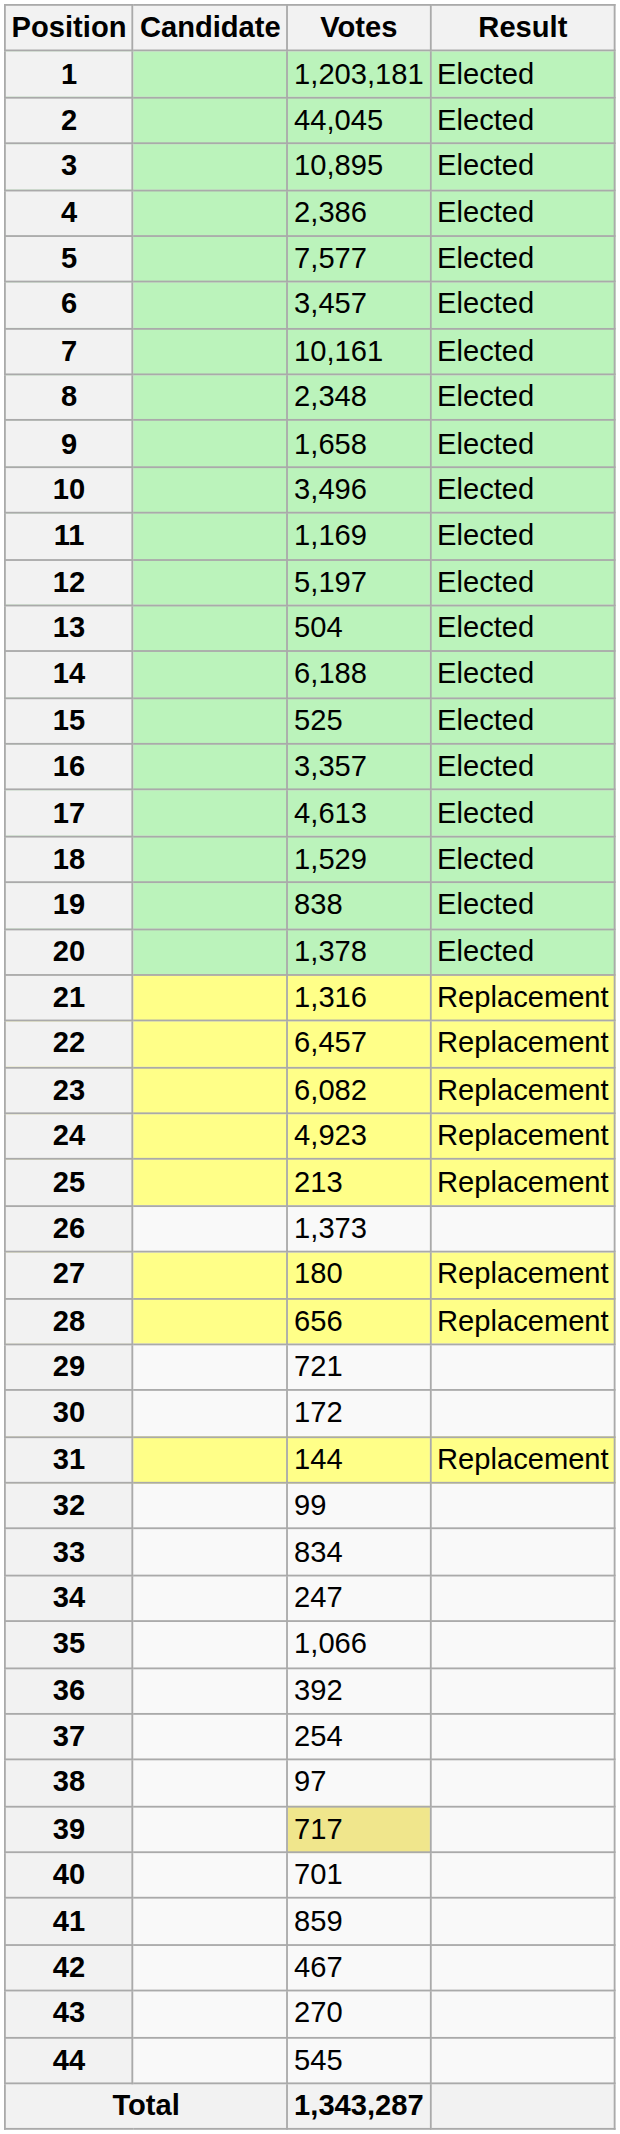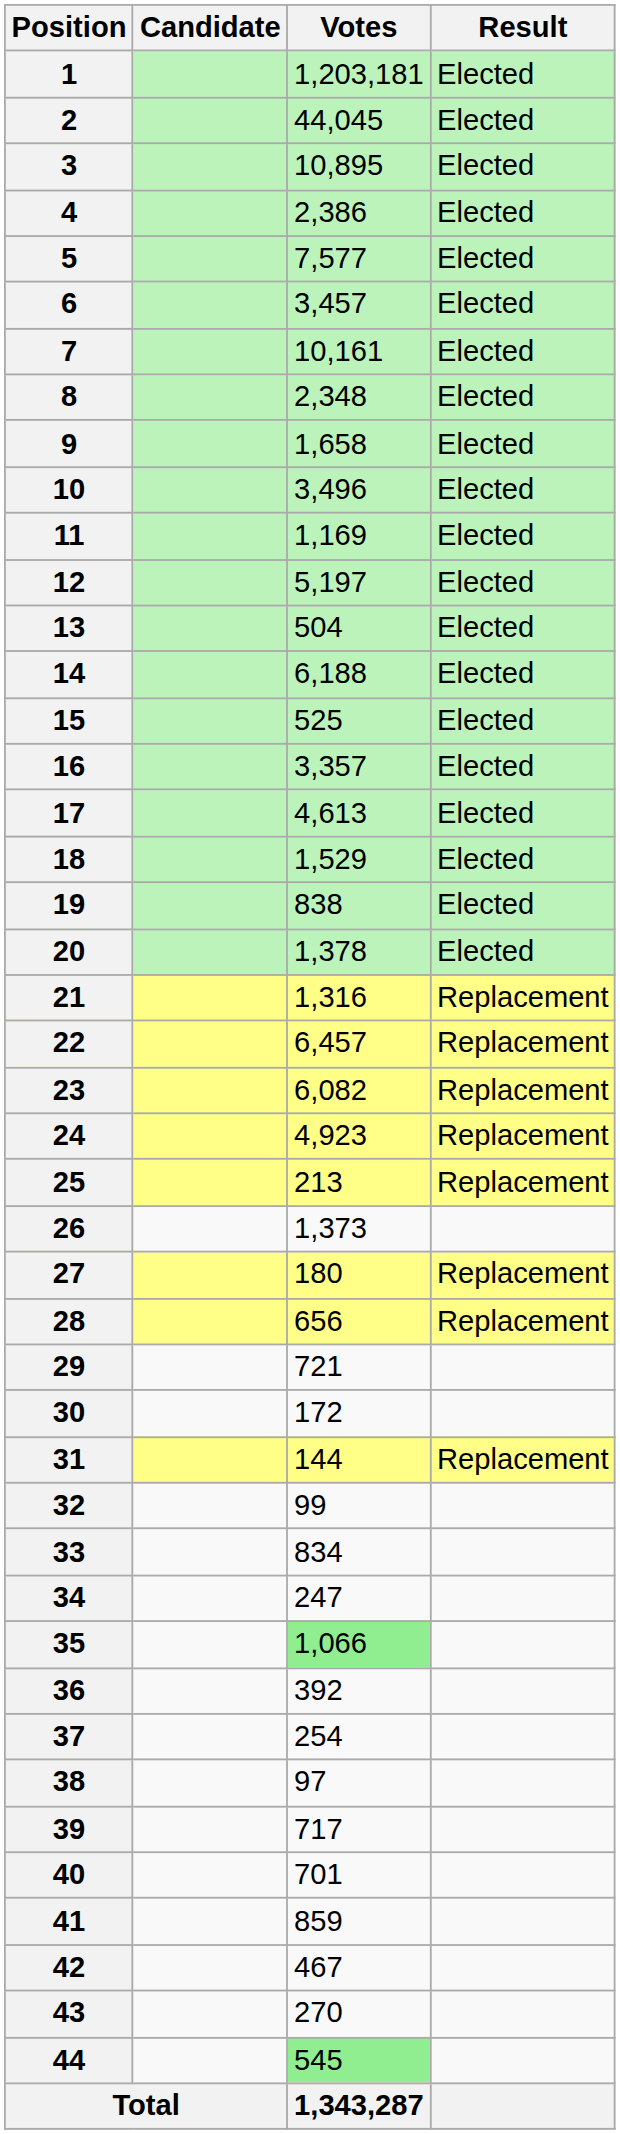(331, 1643) no background -> (331, 1643) lightgreen background
(318, 1828) khaki background -> (318, 1828) no background
(318, 2059) no background -> (318, 2059) lightgreen background
